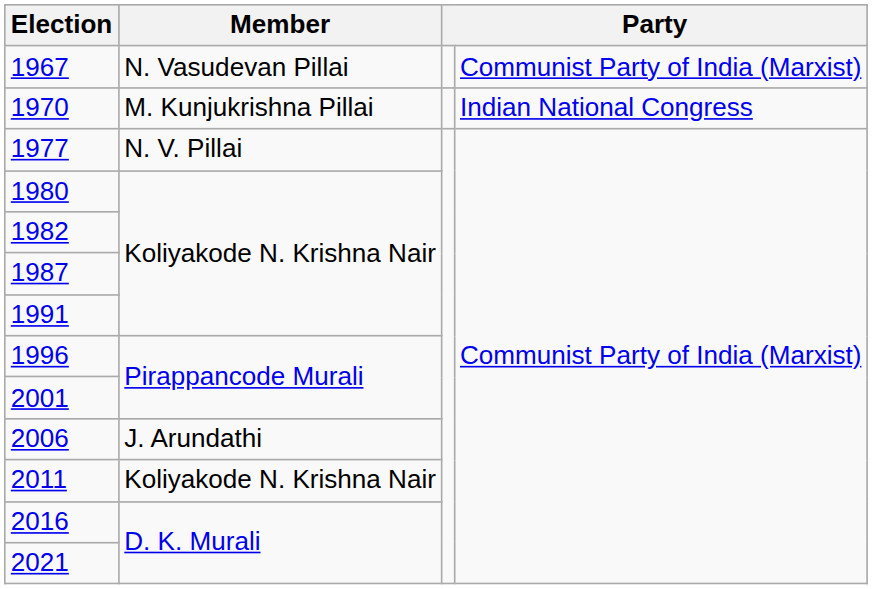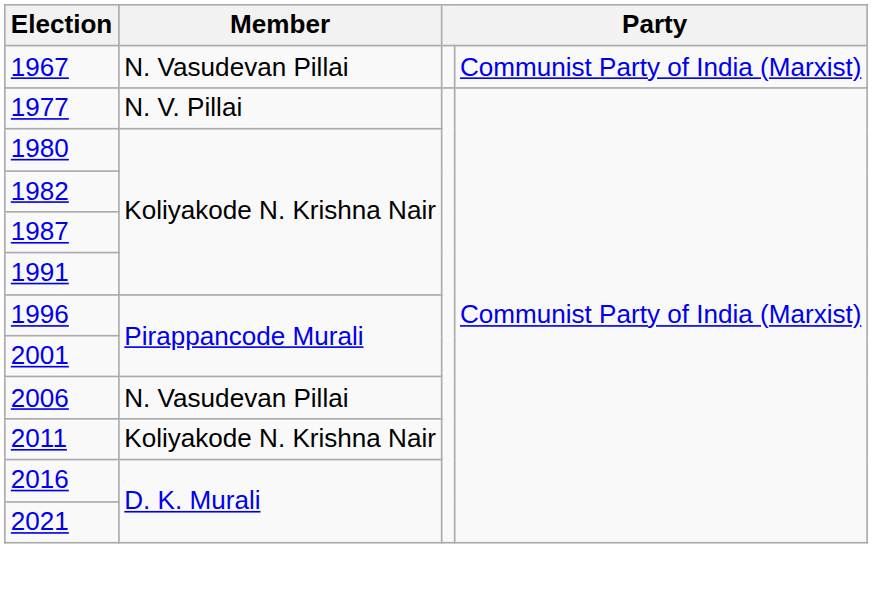- row: (40, 107)
(193, 438) J. Arundathi -> (236, 397) N. Vasudevan Pillai
